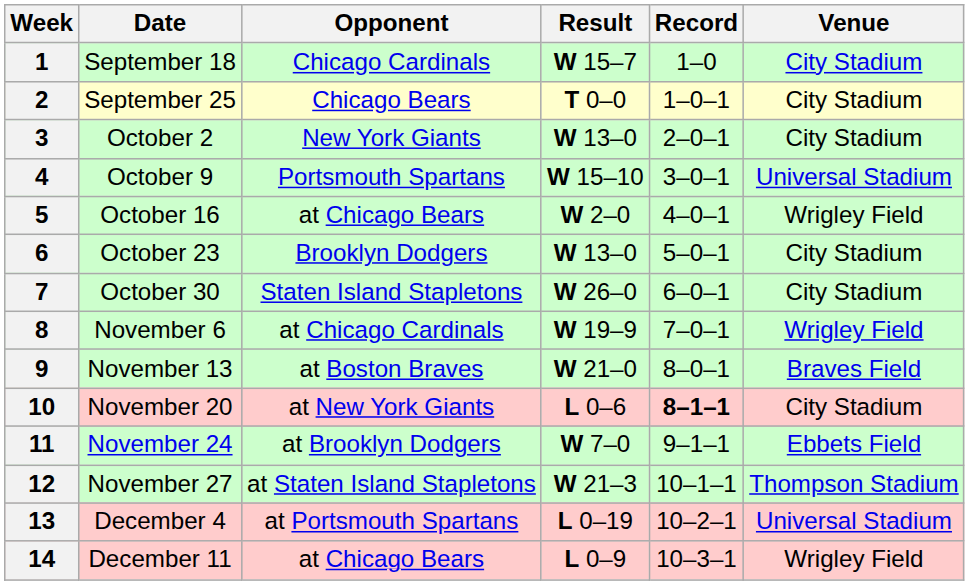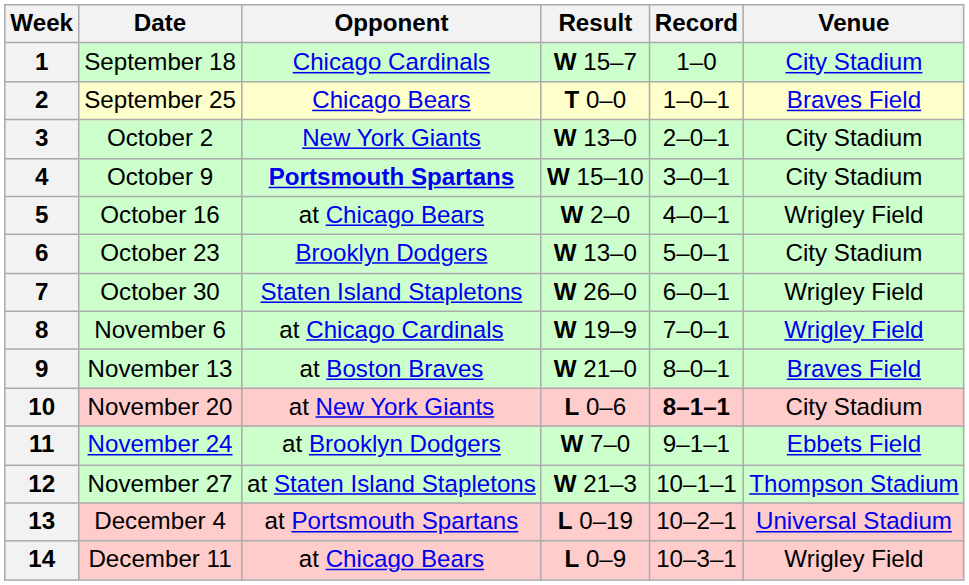(854, 100) City Stadium -> (854, 100) Braves Field
(391, 176) normal -> (391, 176) bold
(854, 176) Universal Stadium -> (854, 176) City Stadium
(854, 291) City Stadium -> (854, 291) Wrigley Field
